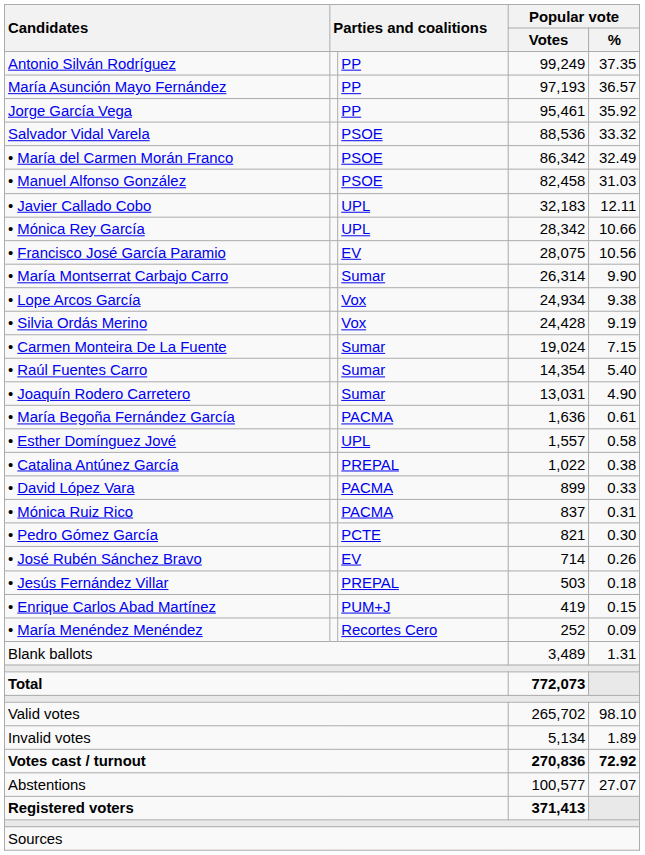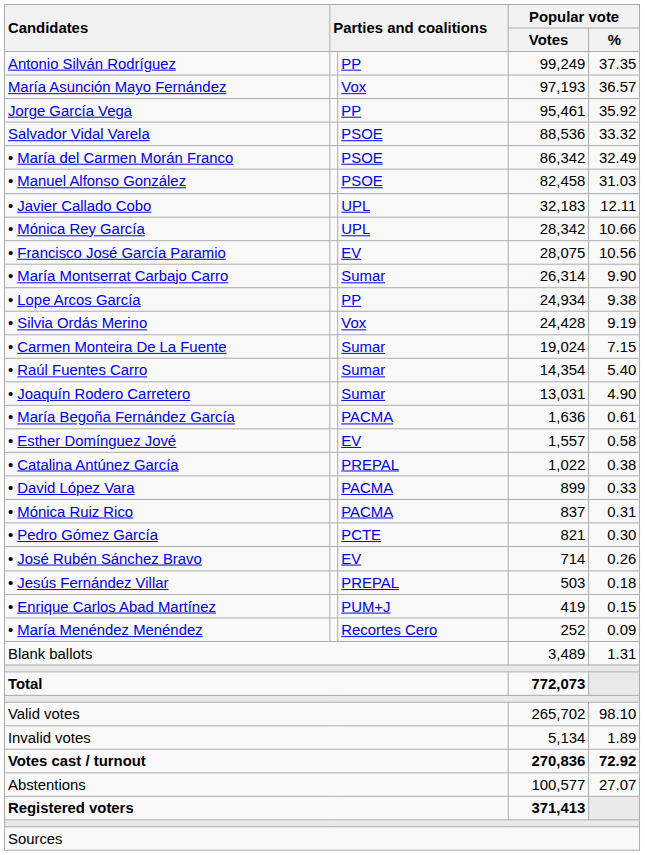(351, 87) PP -> (354, 87) Vox
(354, 299) Vox -> (351, 299) PP
(356, 441) UPL -> (351, 441) EV
